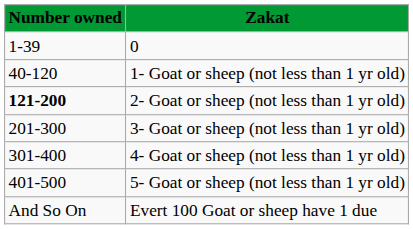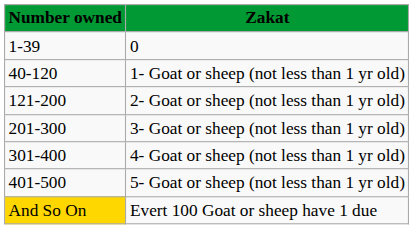(37, 100) bold -> (37, 100) normal
(47, 210) no background -> (47, 210) gold background
